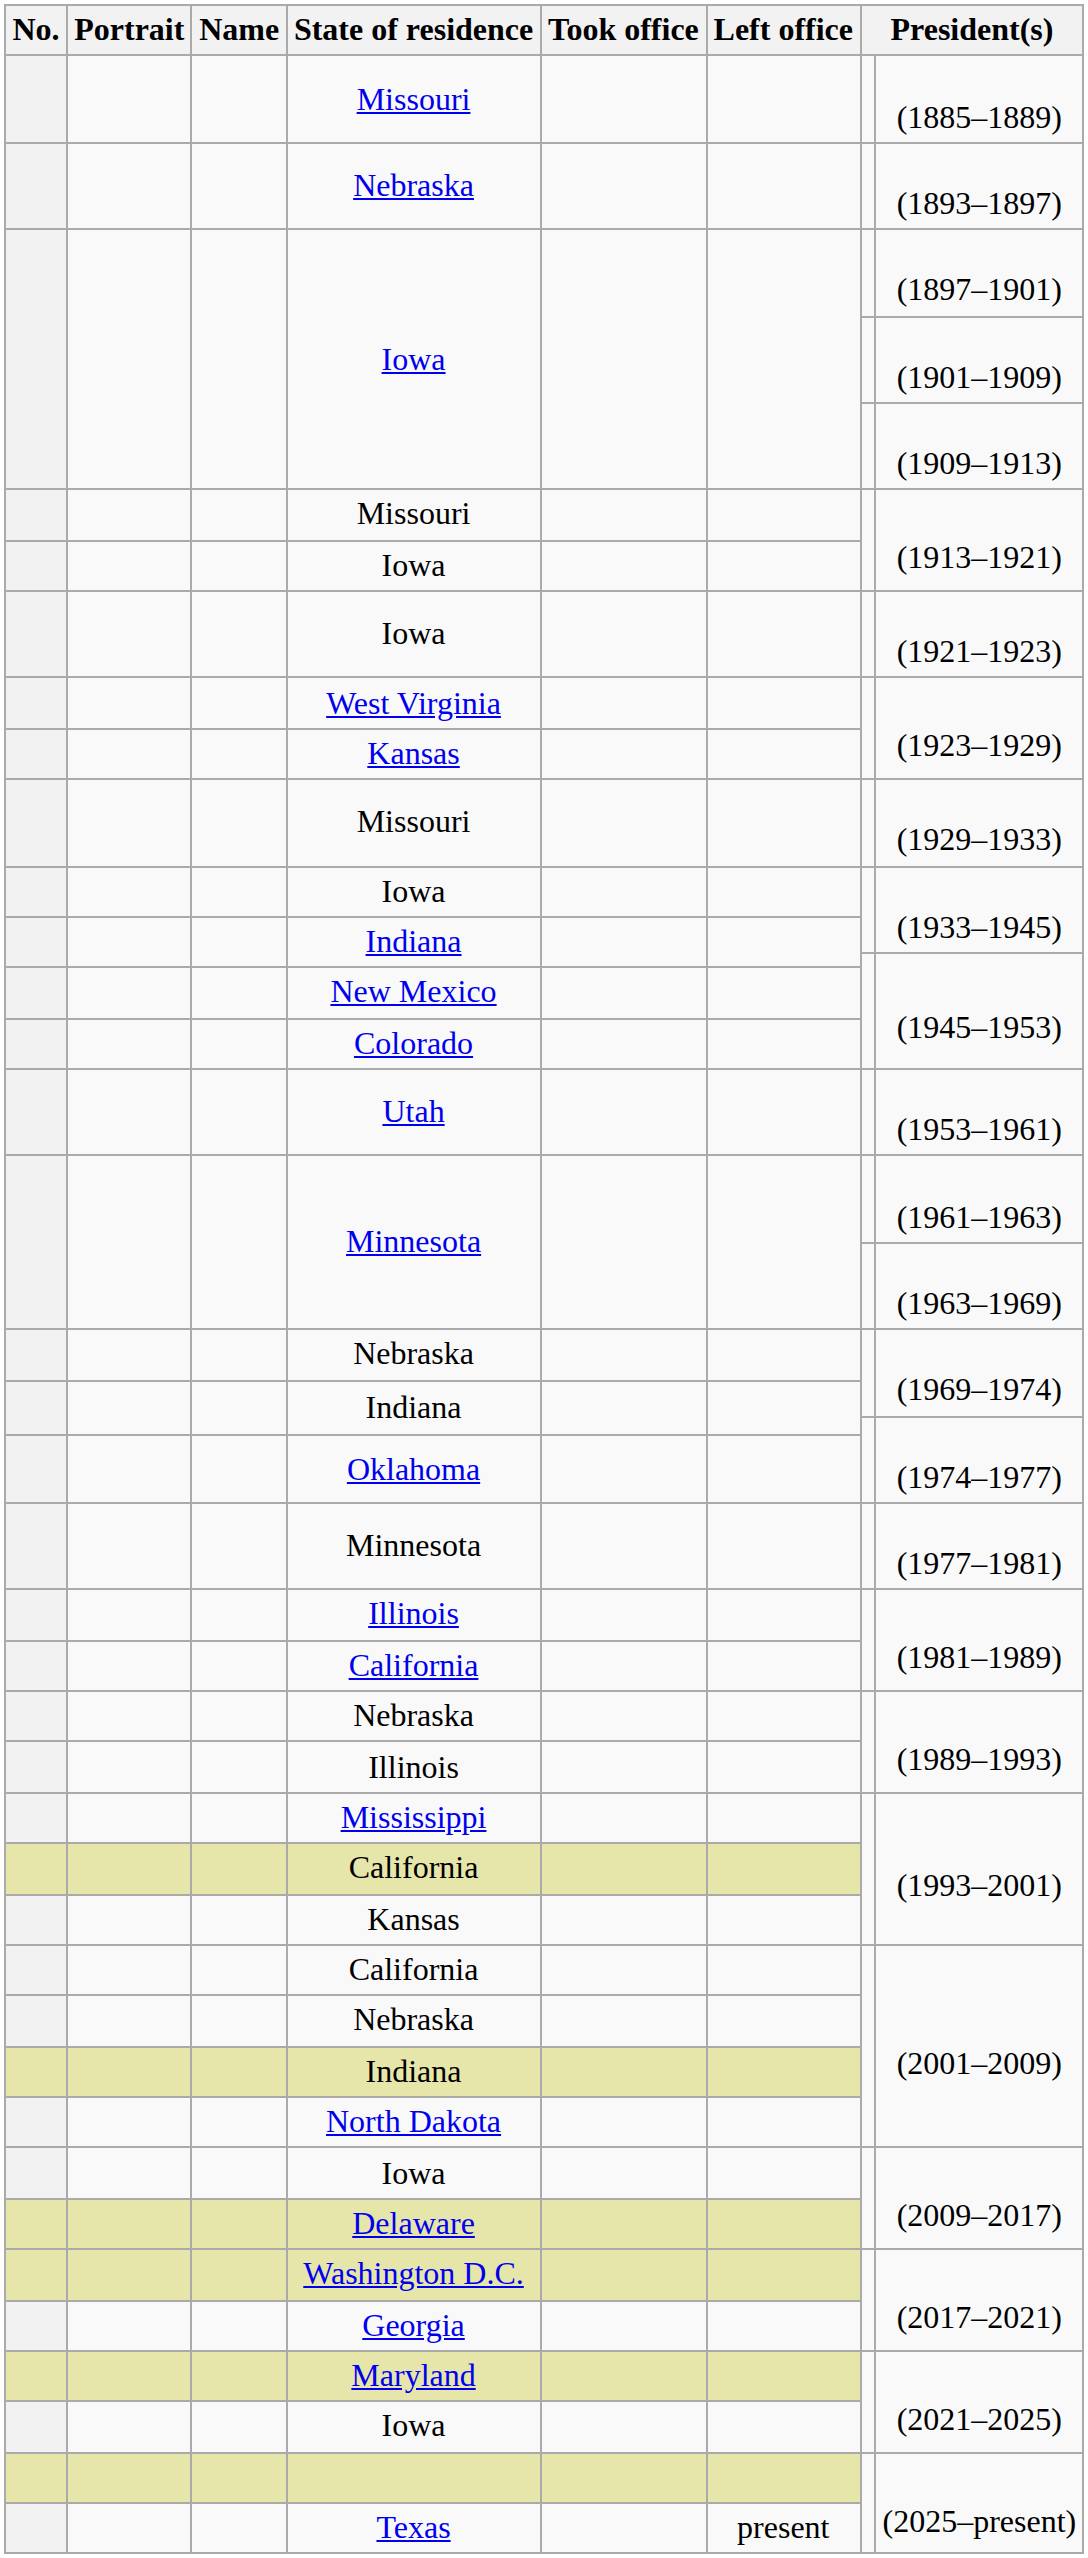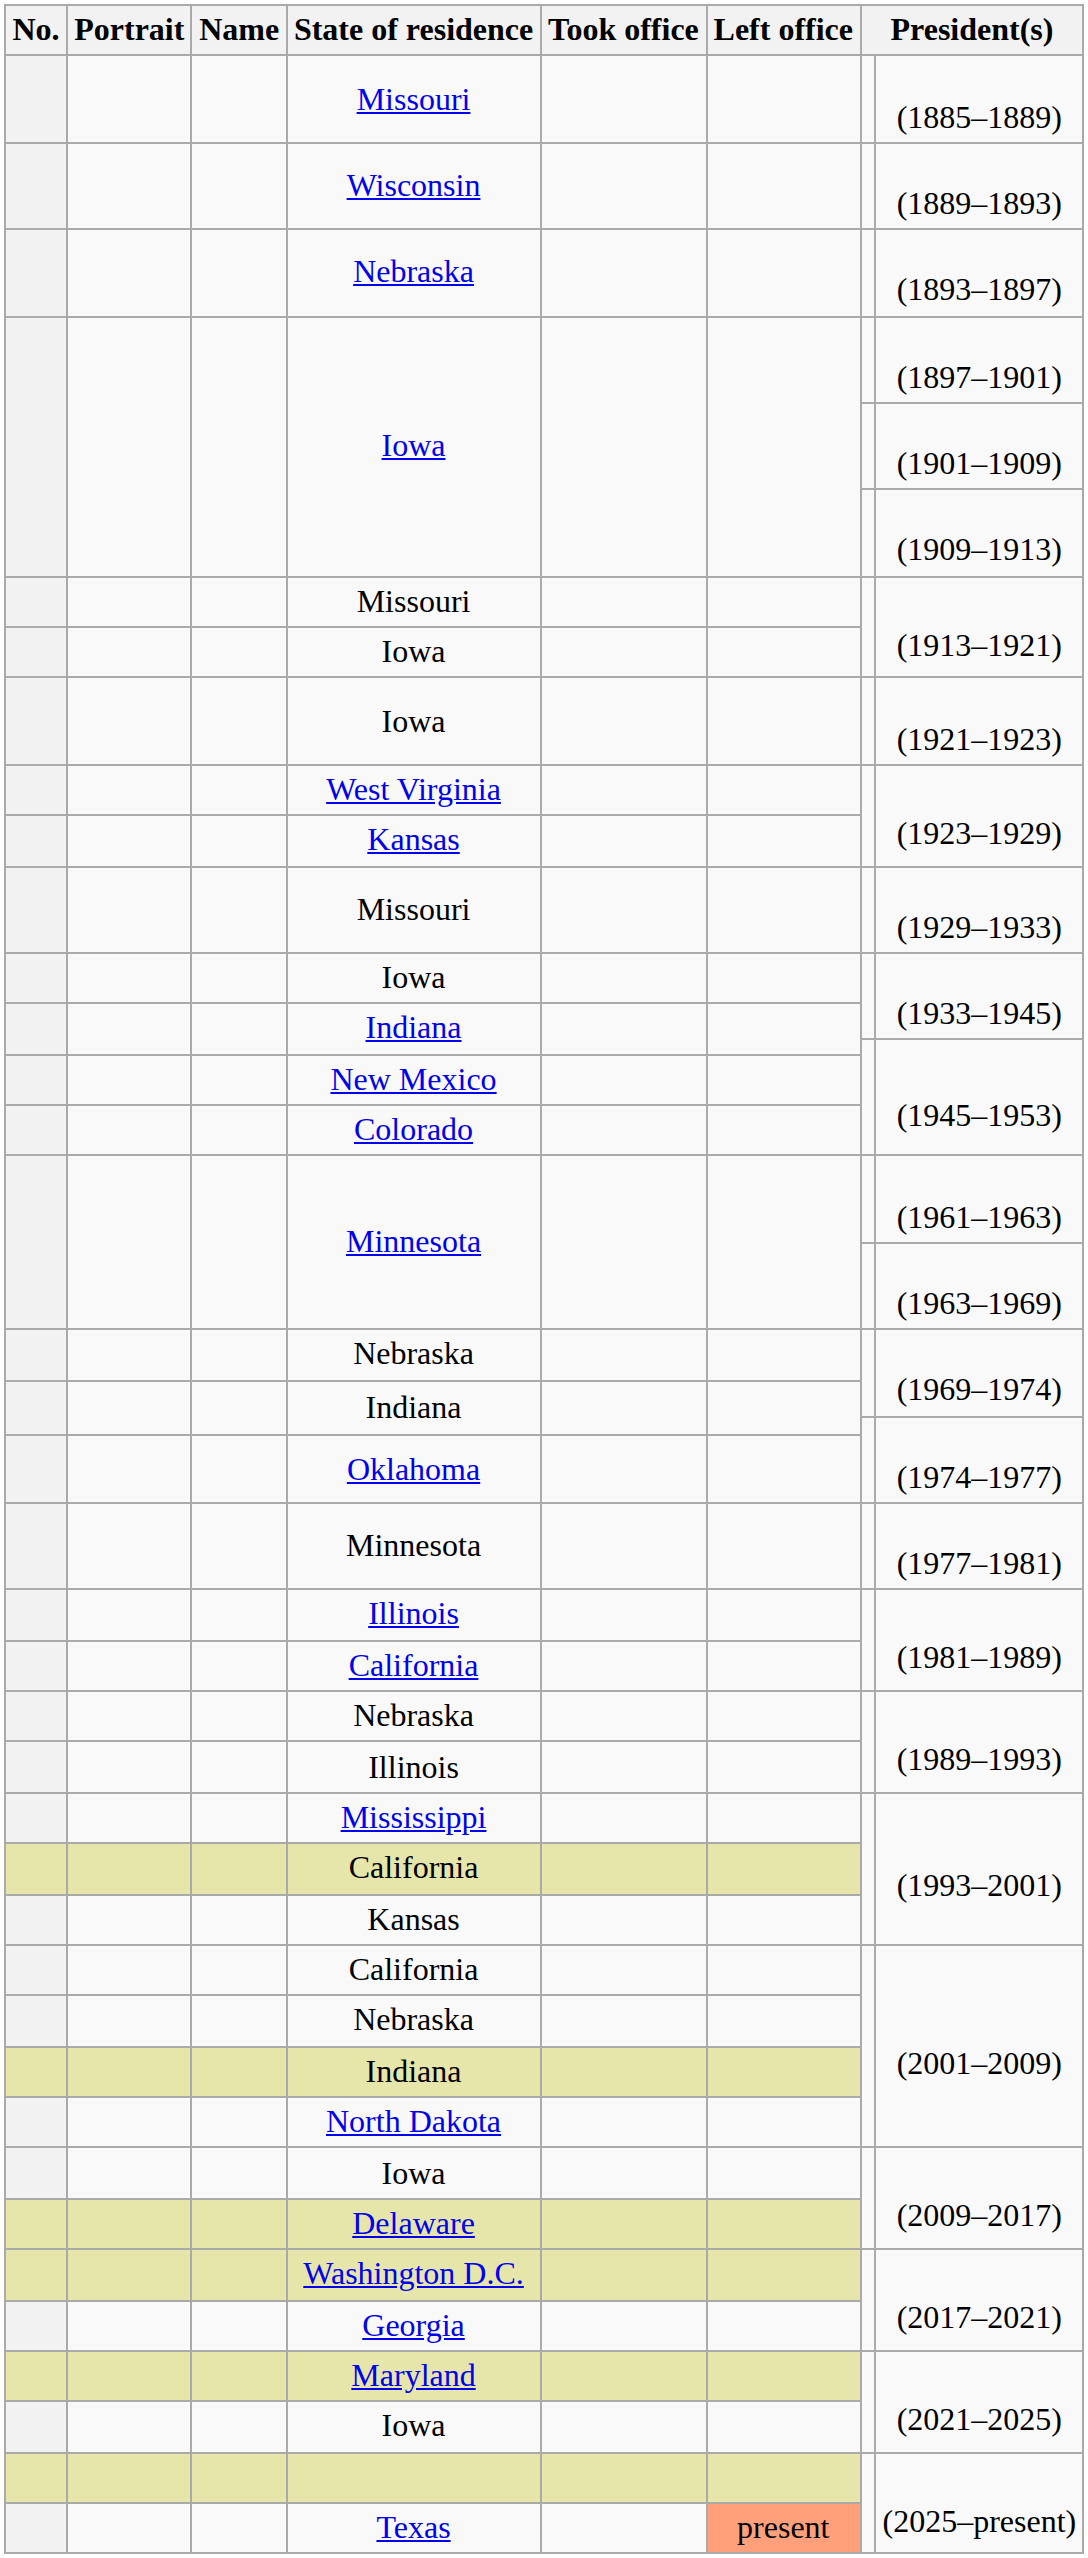+ row: (36, 186)
- row: (36, 1112)
(783, 2527) no background -> (783, 2527) lightsalmon background
